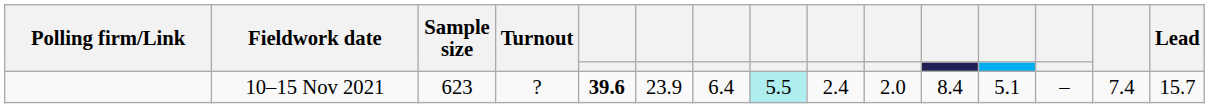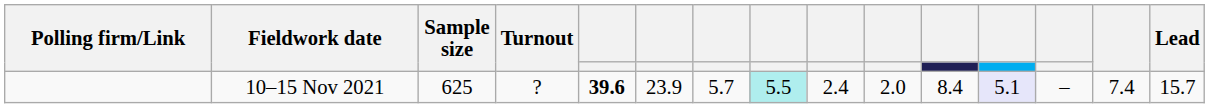(457, 87) 623 -> (457, 87) 625
(721, 87) 6.4 -> (721, 87) 5.7
(1007, 87) no background -> (1007, 87) lavender background
